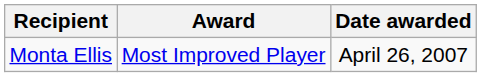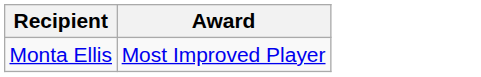- column: (403, 21)
